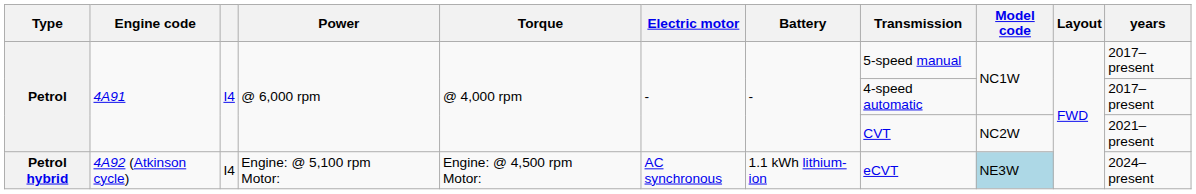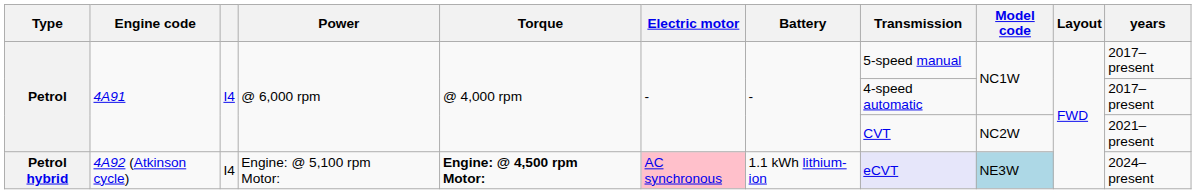(508, 171) normal -> (510, 171) bold
(683, 171) no background -> (683, 171) pink background
(881, 171) no background -> (881, 171) lavender background
